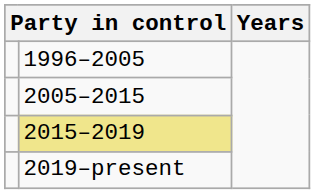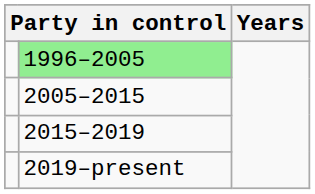(84, 60) no background -> (84, 60) lightgreen background
(84, 133) khaki background -> (84, 133) no background
